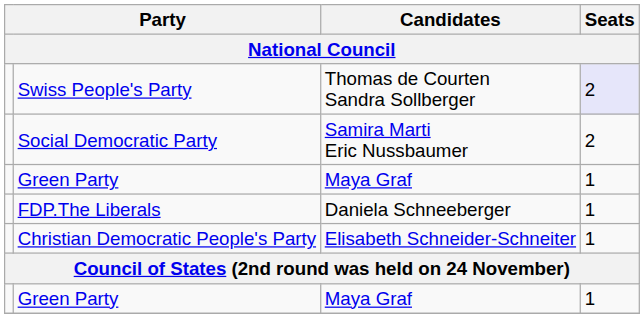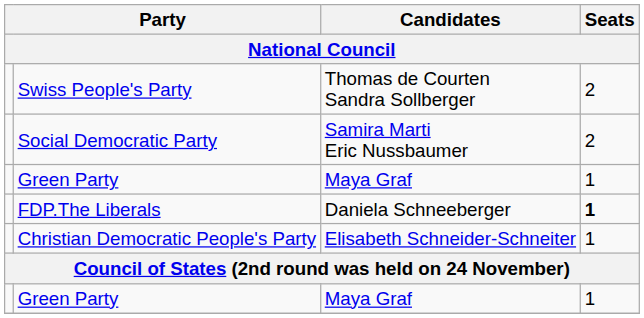(590, 89) lavender background -> (590, 89) no background
(590, 209) normal -> (590, 209) bold
